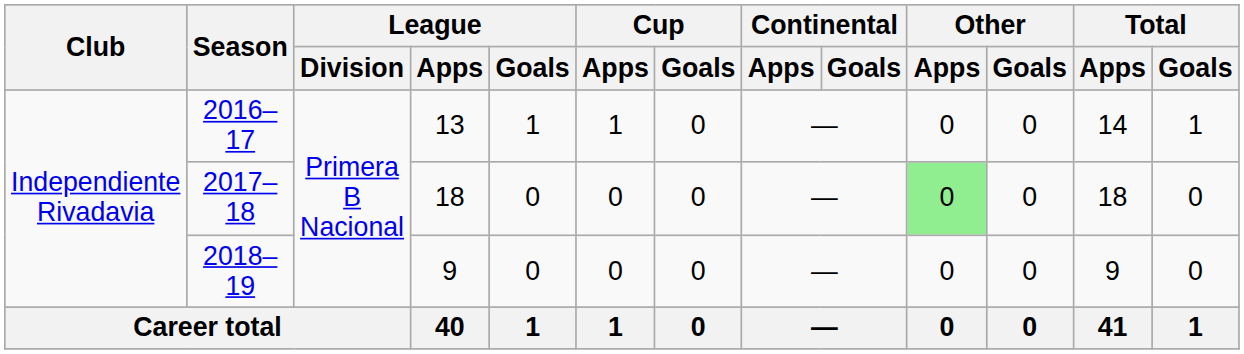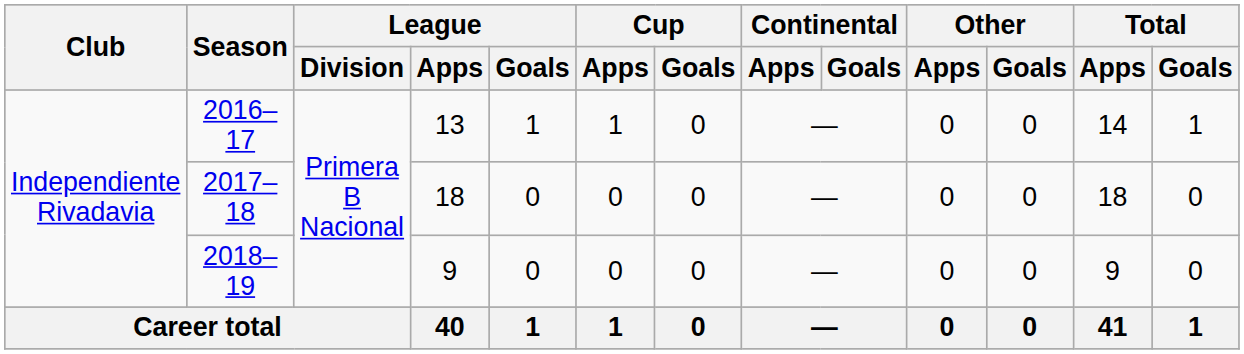(947, 197) lightgreen background -> (947, 197) no background
